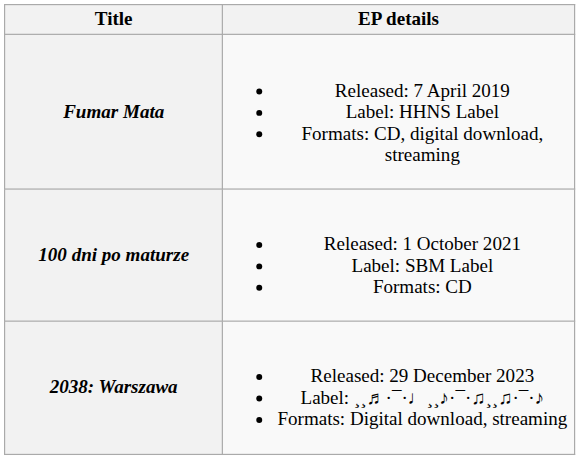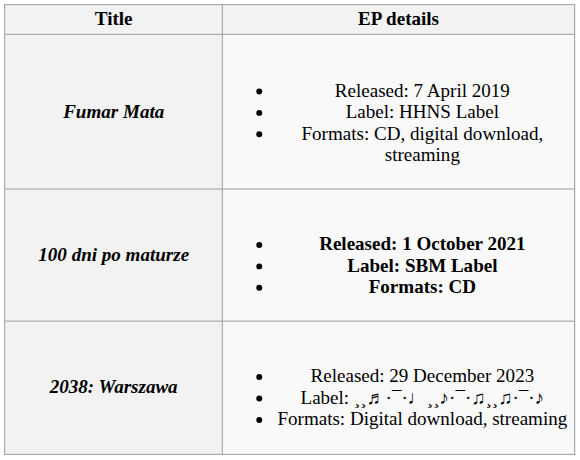(399, 266) normal -> (399, 266) bold
